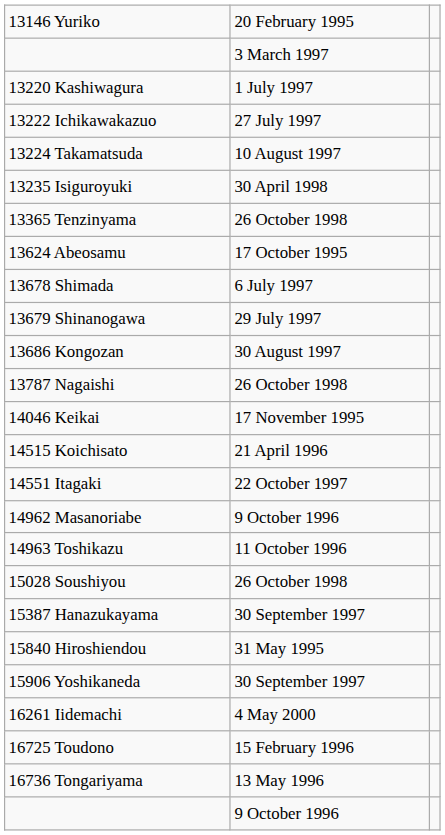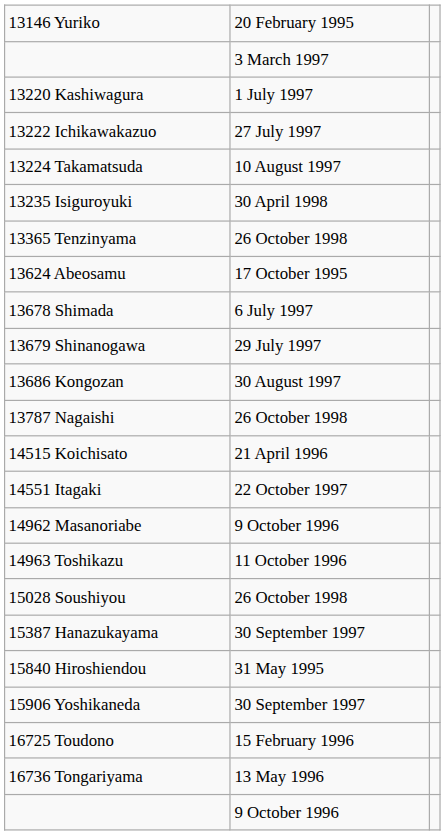- row: (54, 417)
- row: (65, 714)
